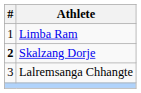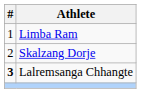(10, 53) bold -> (10, 53) normal
(10, 72) normal -> (10, 72) bold
